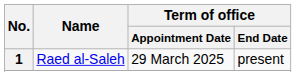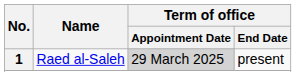(178, 59) no background -> (178, 59) lightgrey background
